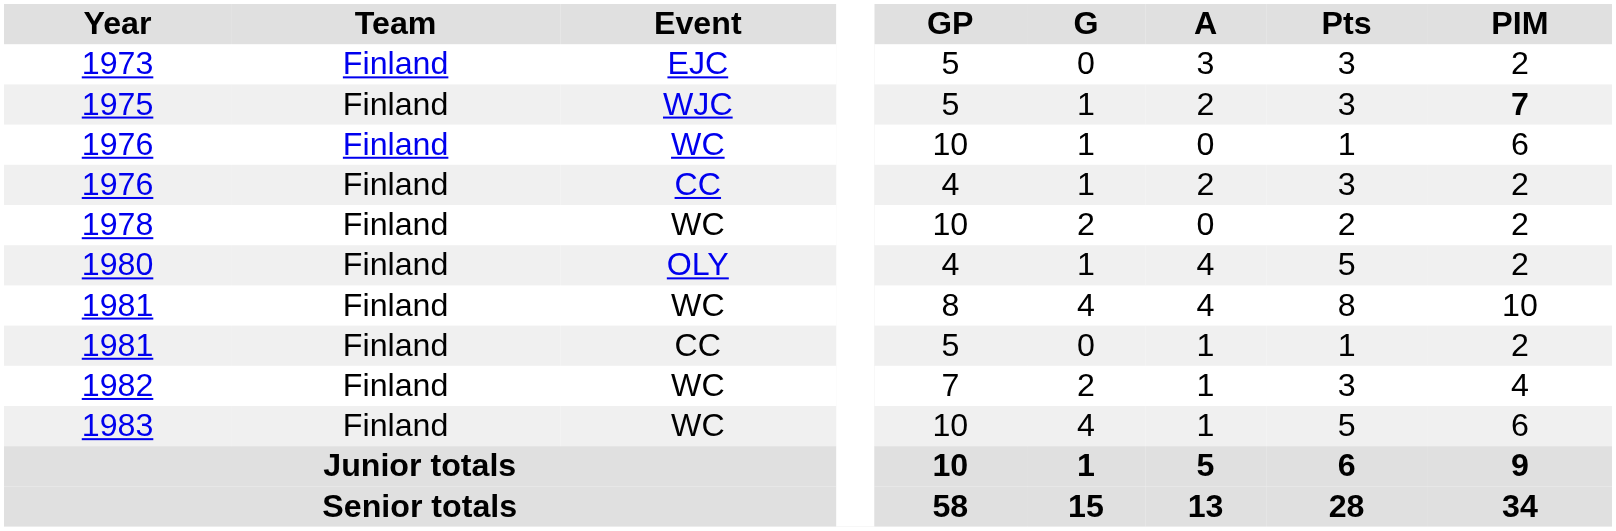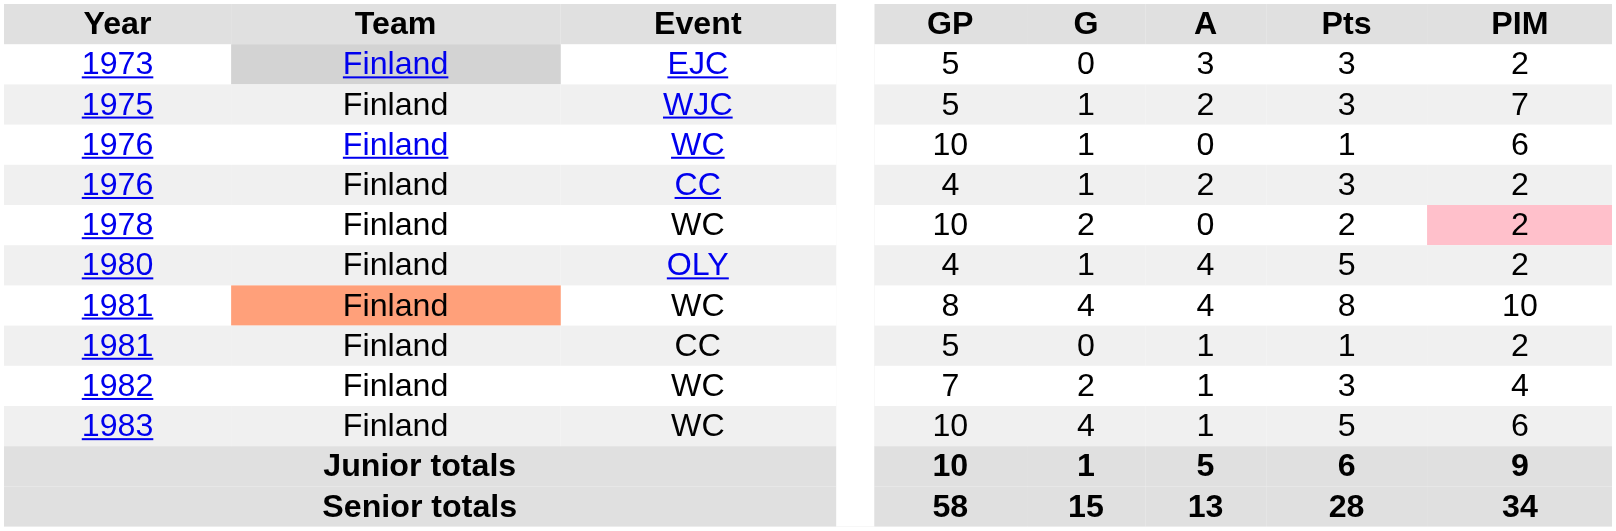(396, 63) no background -> (396, 63) lightgrey background
(1520, 103) bold -> (1520, 103) normal
(1520, 224) no background -> (1520, 224) pink background
(396, 304) no background -> (396, 304) lightsalmon background
